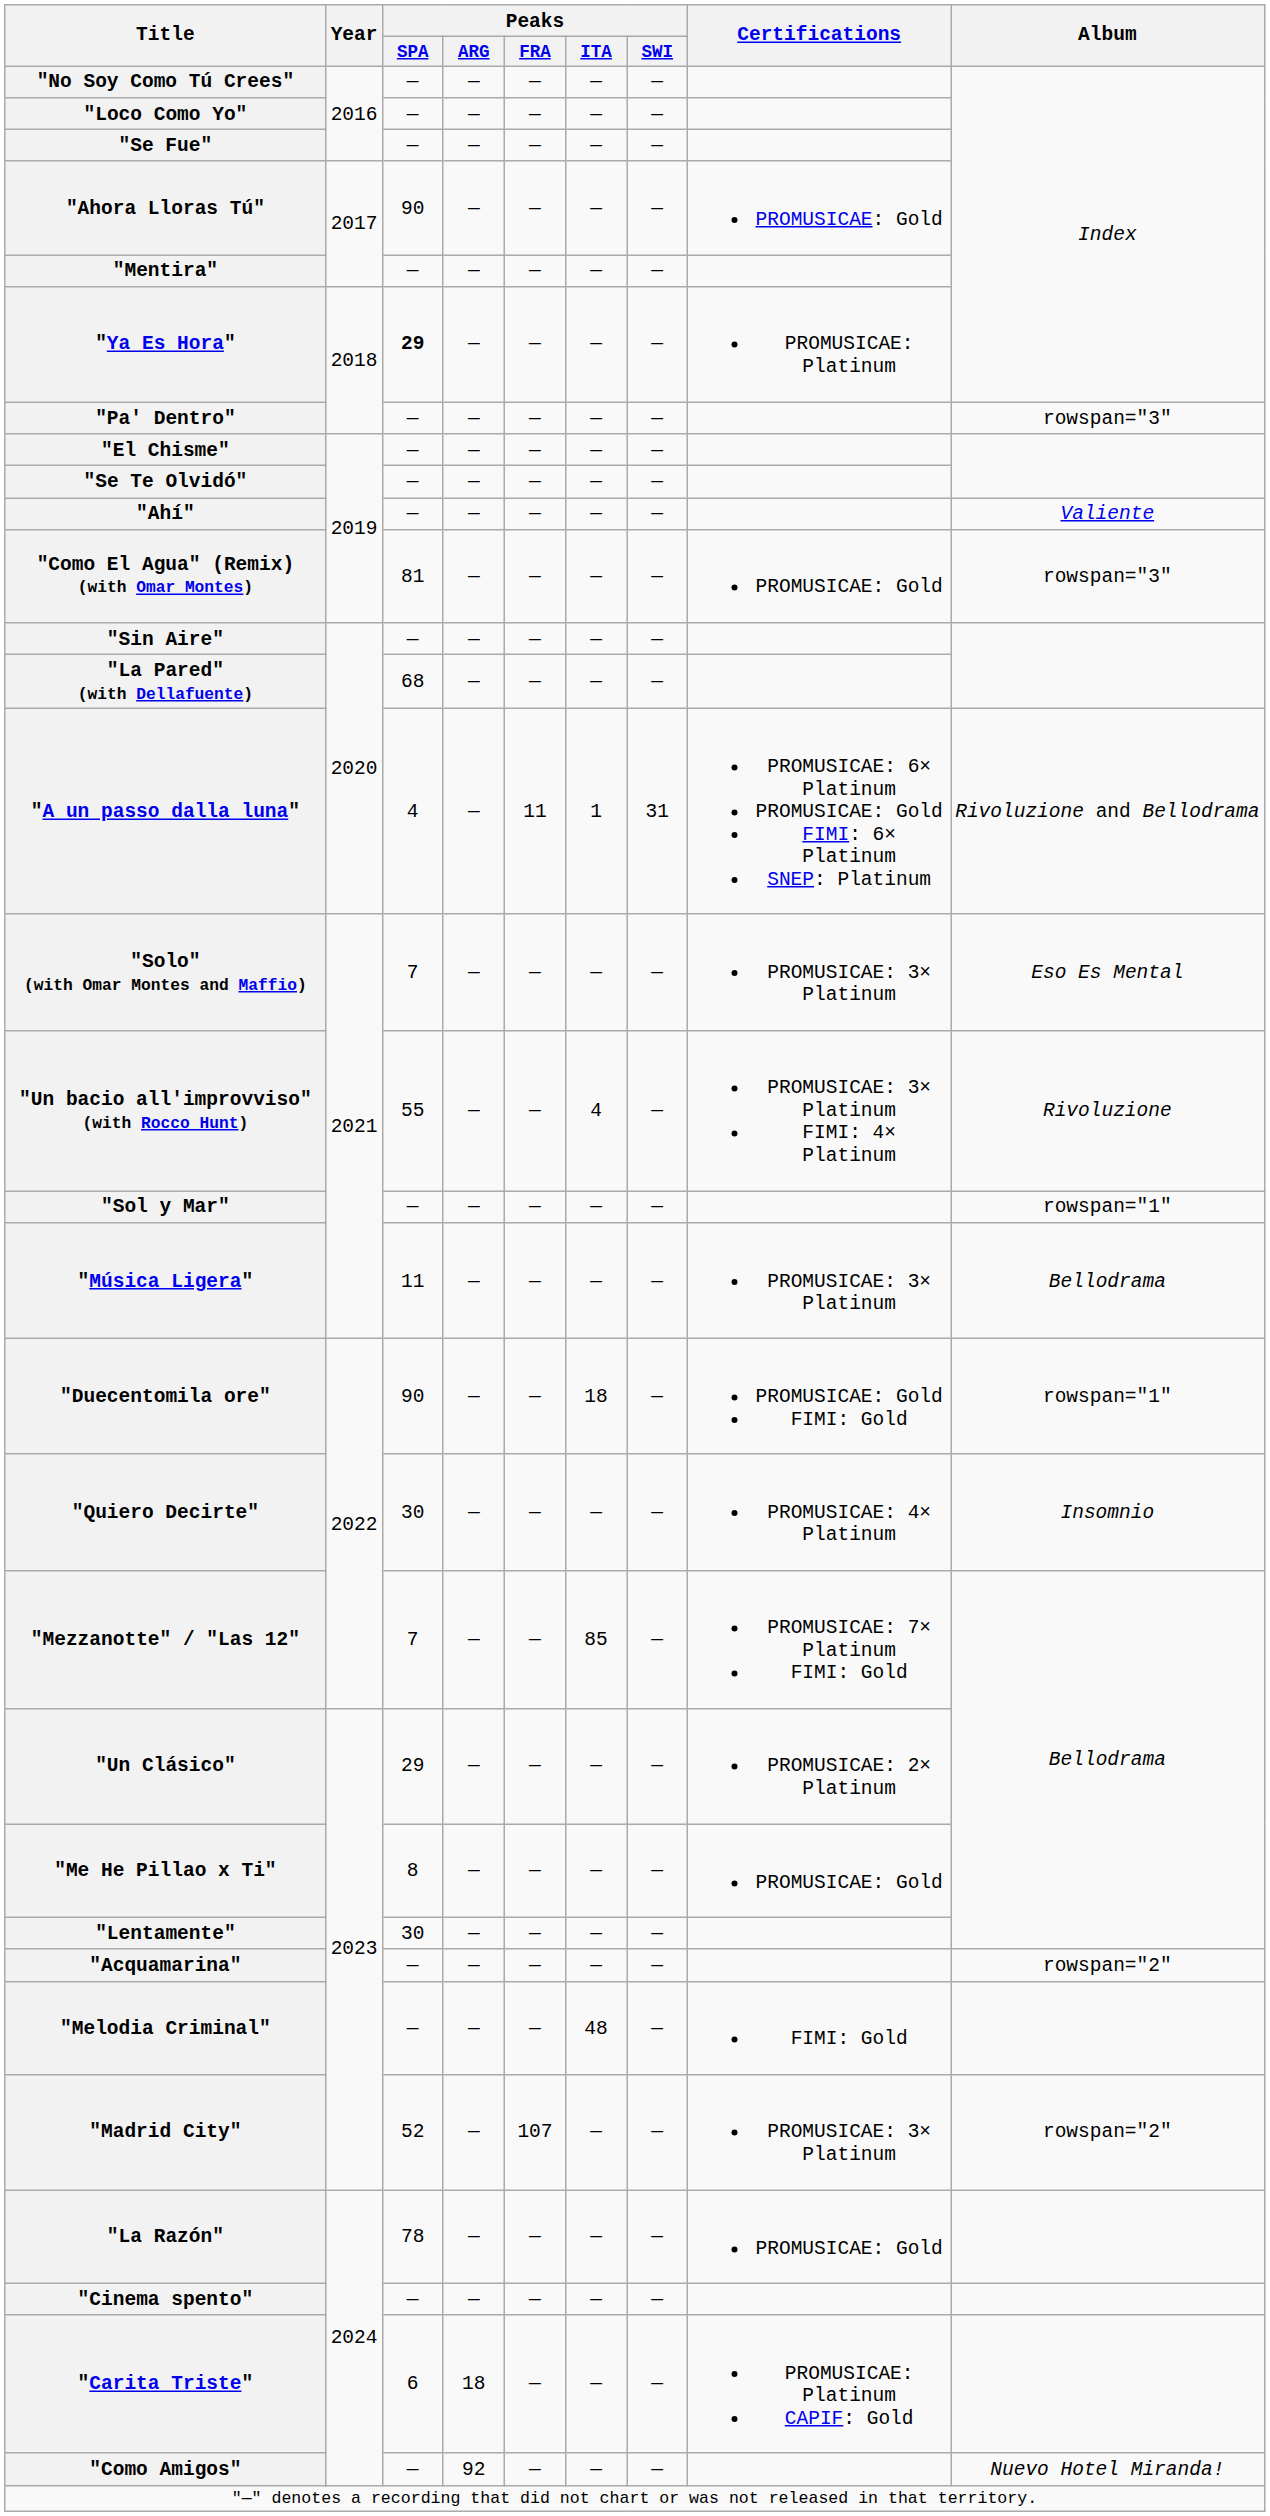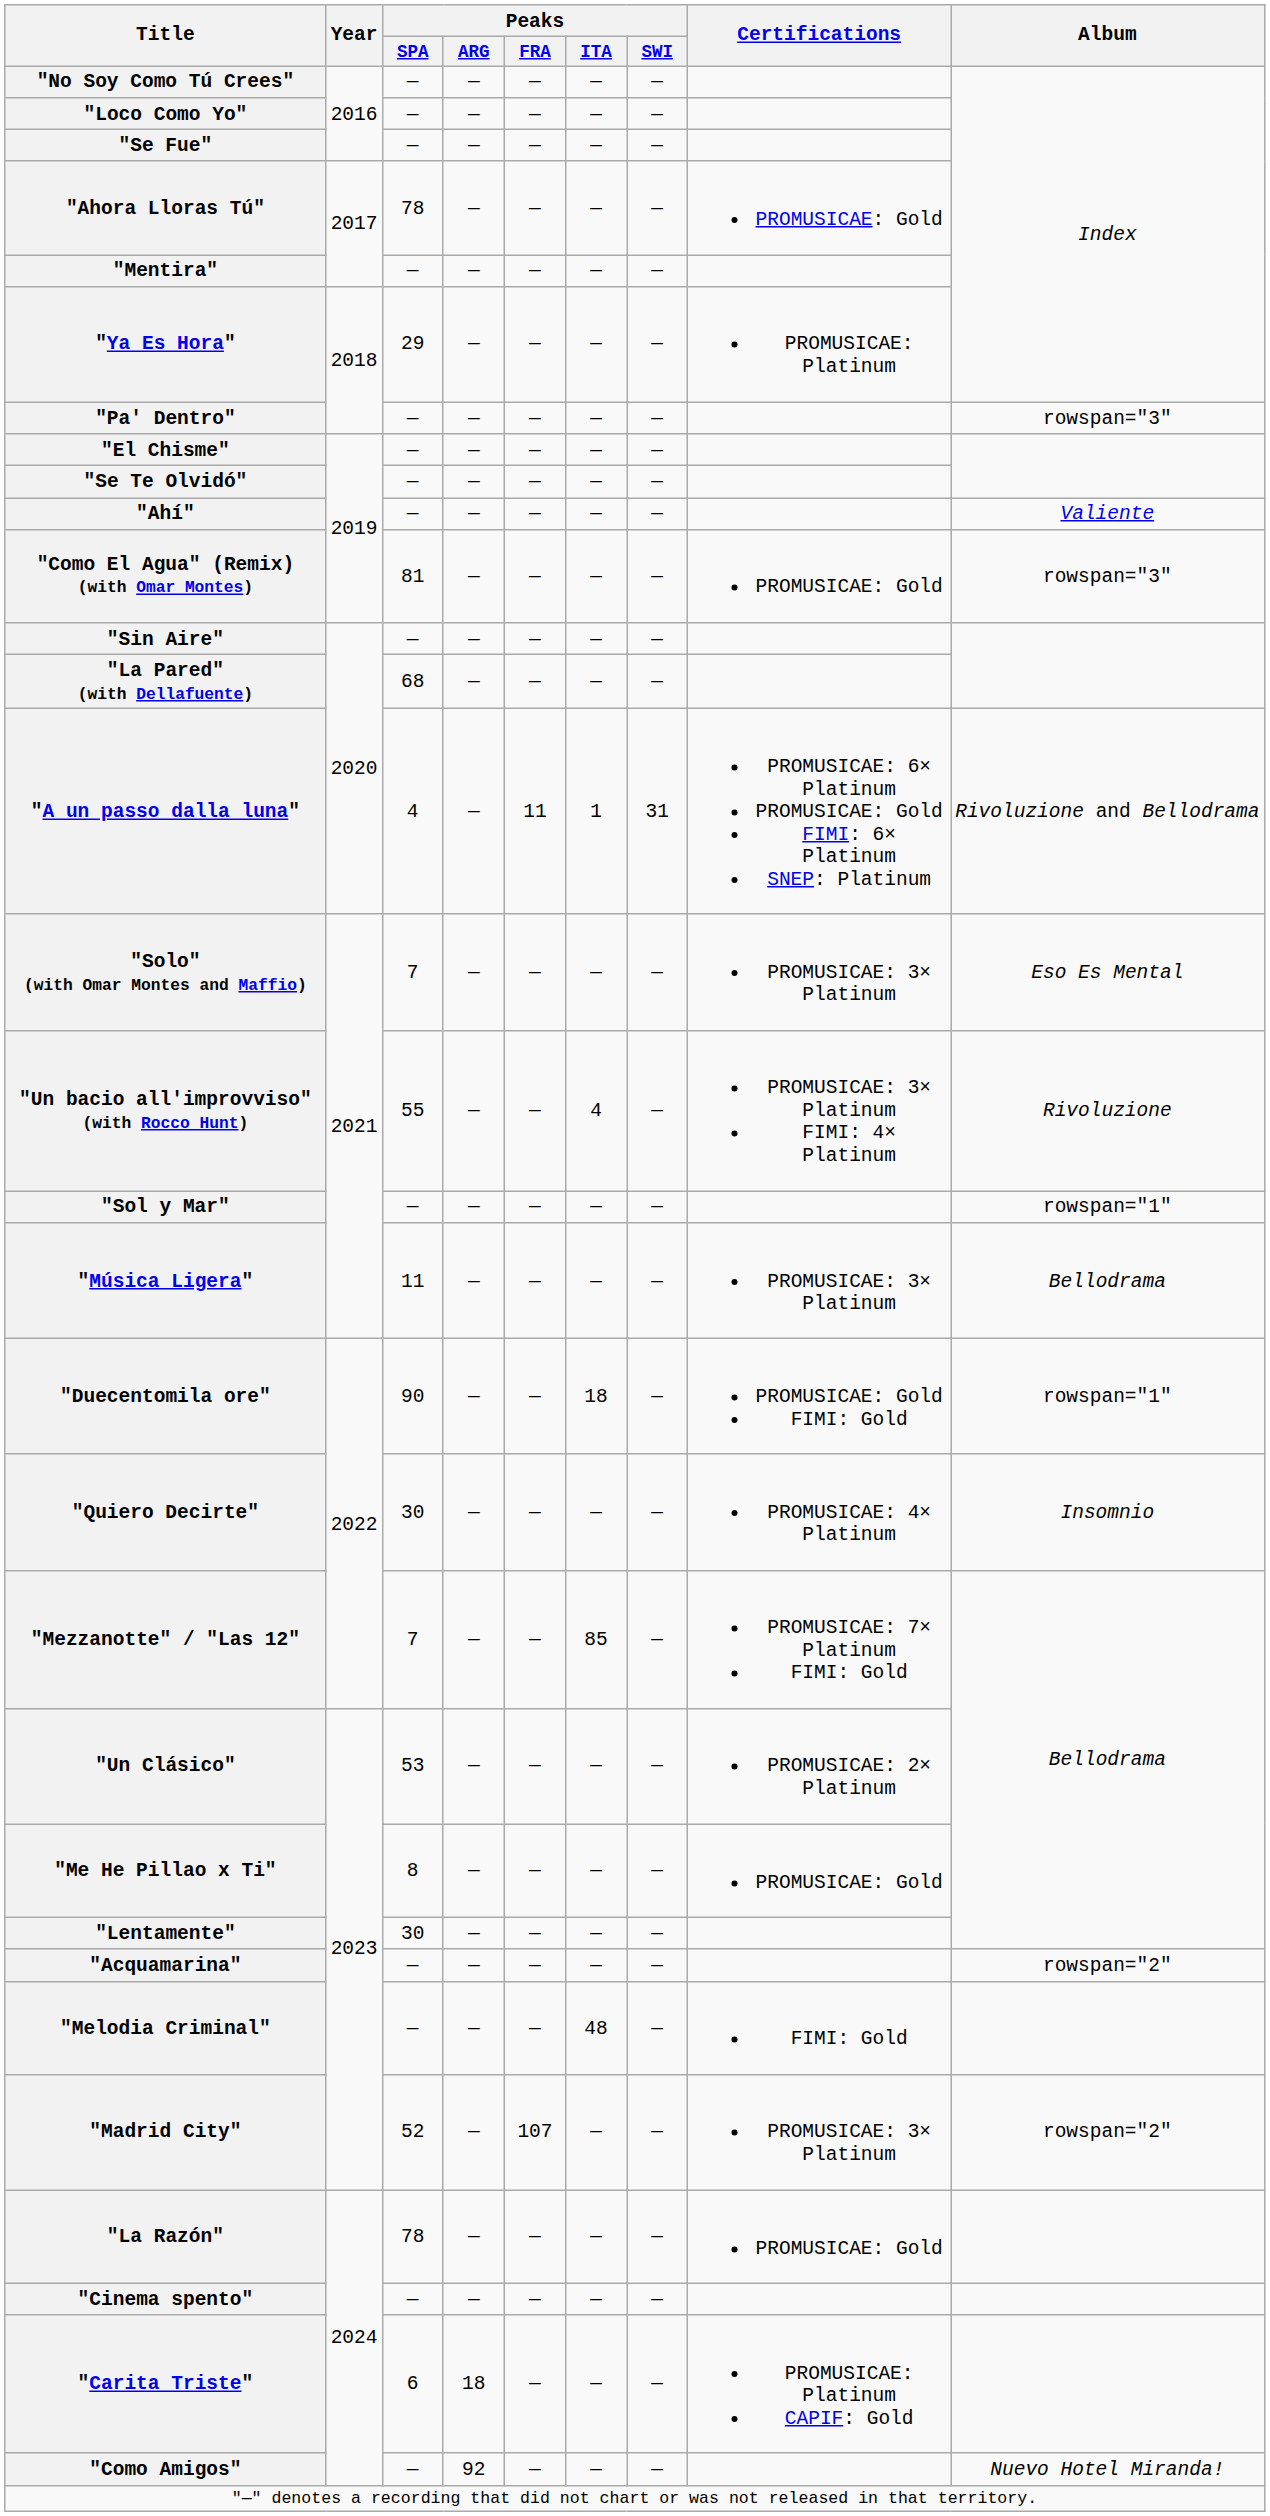(413, 208) 90 -> (413, 208) 78
(413, 344) bold -> (413, 344) normal
(413, 1766) 29 -> (413, 1766) 53
